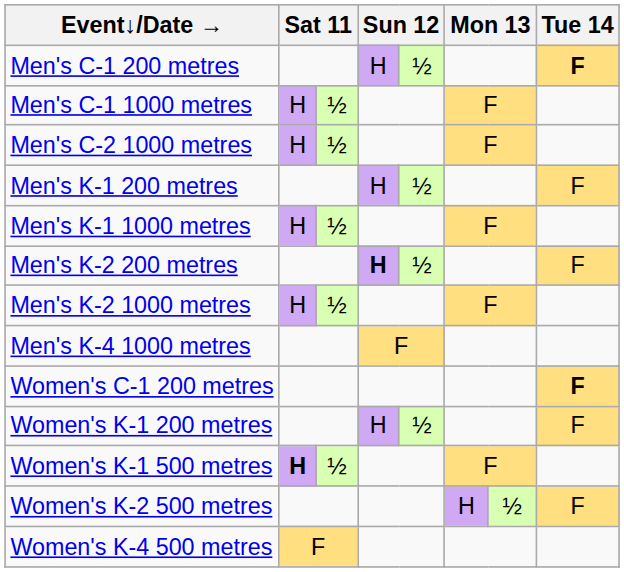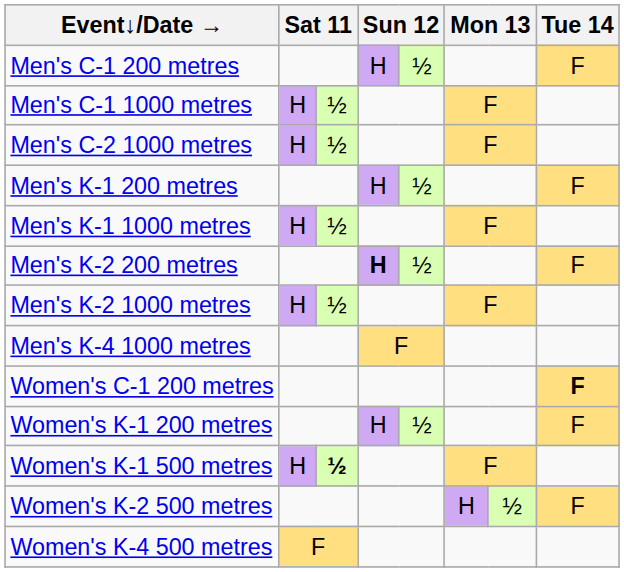(578, 65) bold -> (578, 65) normal
(298, 466) bold -> (298, 466) normal
(337, 466) normal -> (337, 466) bold
